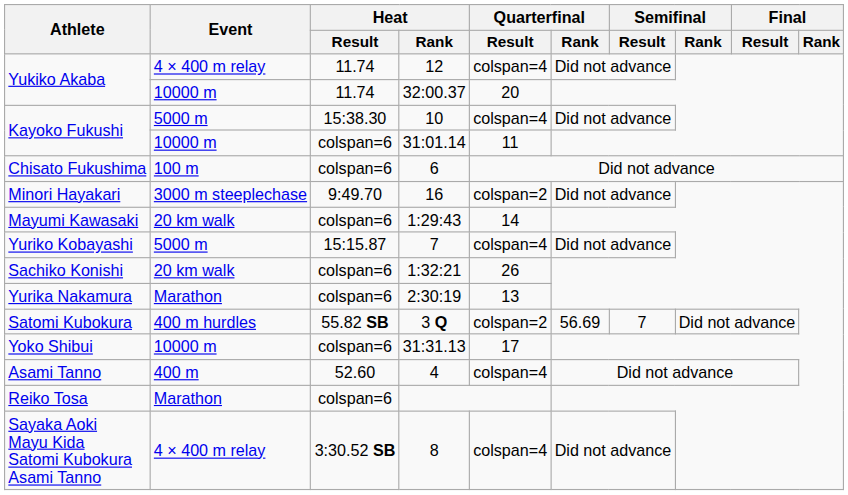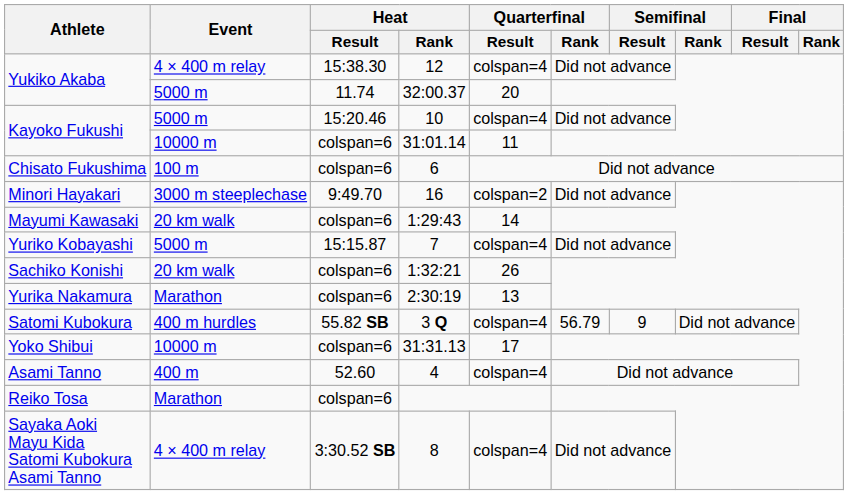(355, 67) 11.74 -> (355, 67) 15:38.30
(185, 93) 10000 m -> (181, 93) 5000 m
(355, 118) 15:38.30 -> (355, 118) 15:20.46
(510, 322) colspan=2 -> (510, 322) colspan=4
(580, 322) 56.69 -> (580, 322) 56.79
(642, 322) 7 -> (642, 322) 9
